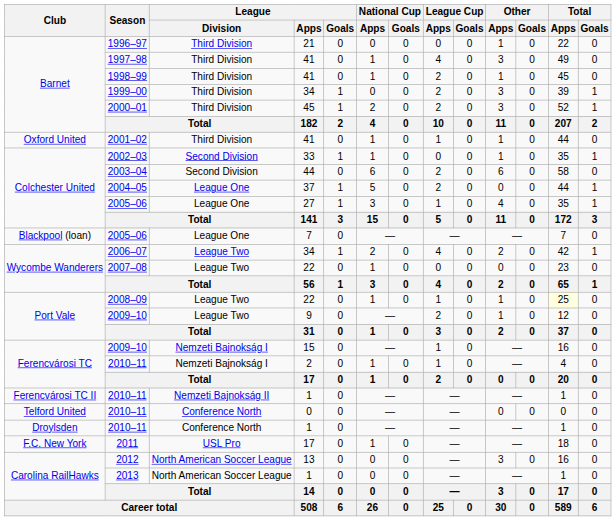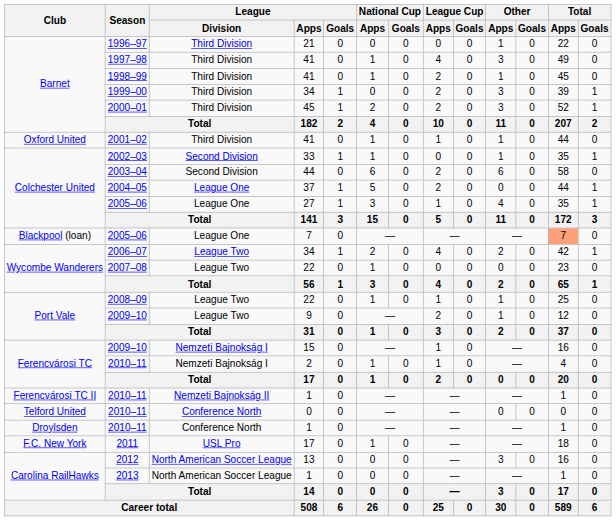(563, 236) no background -> (563, 236) lightsalmon background
(563, 300) lightyellow background -> (563, 300) no background
